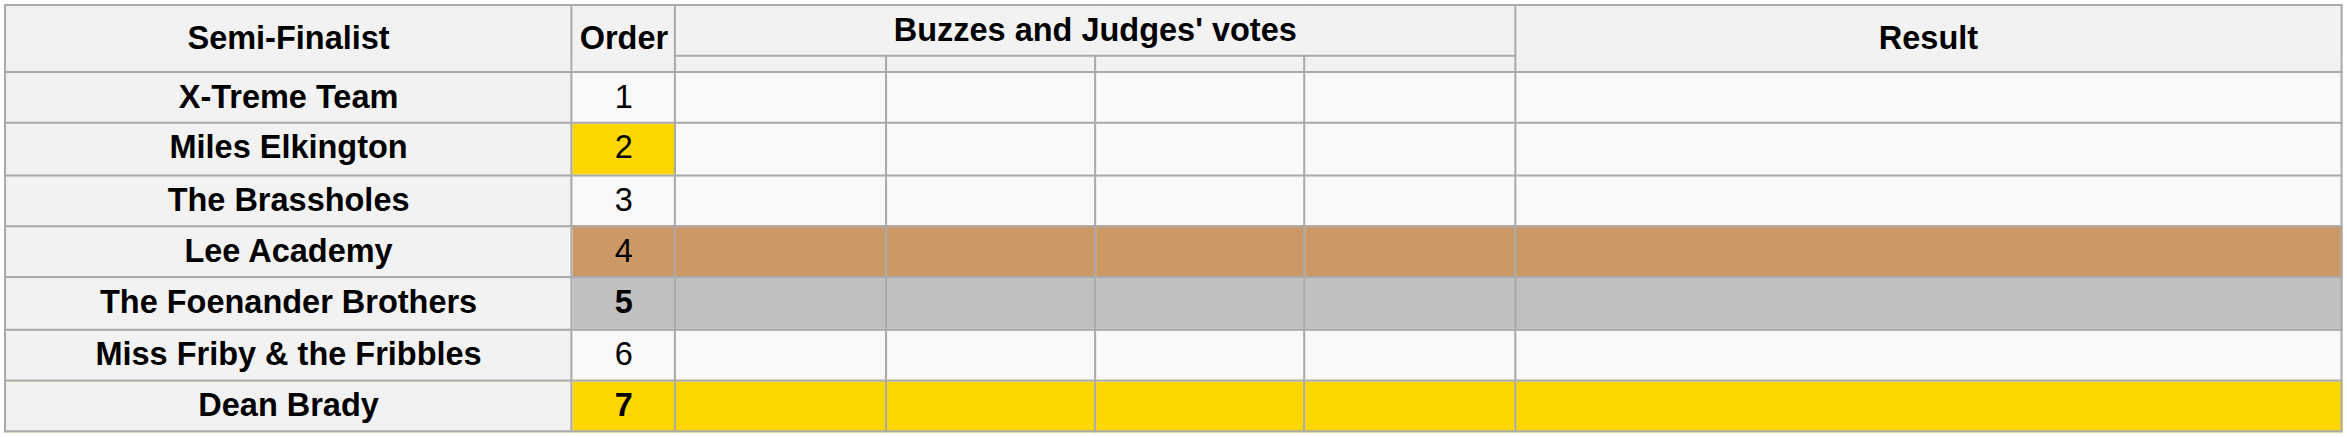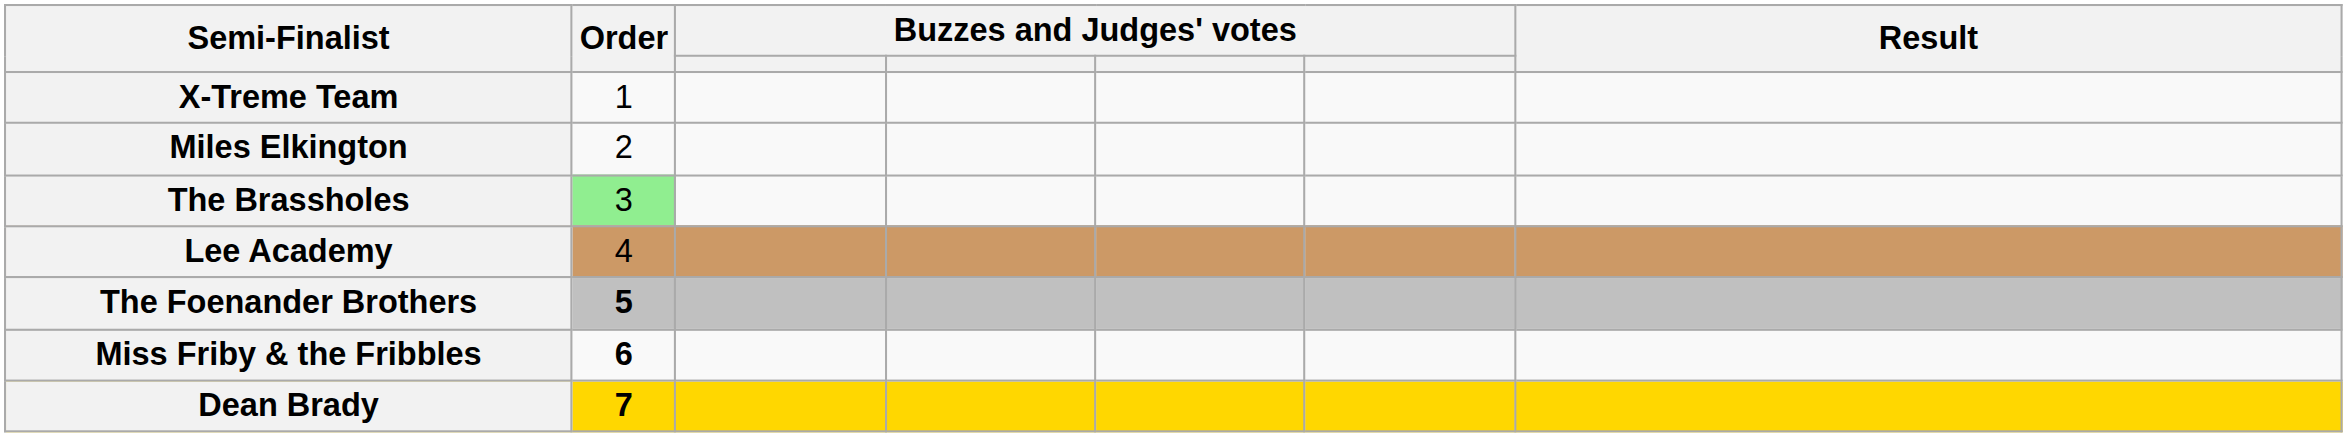(624, 148) gold background -> (624, 148) no background
(624, 199) no background -> (624, 199) lightgreen background
(624, 354) normal -> (624, 354) bold
